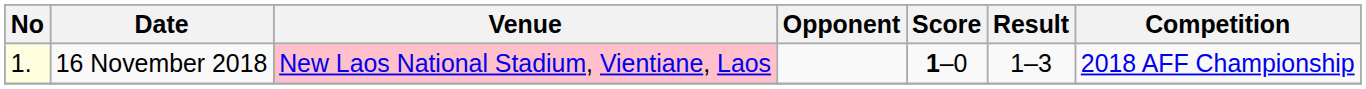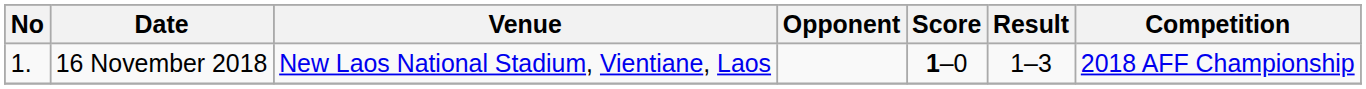(21, 63) lightyellow background -> (21, 63) no background
(525, 63) pink background -> (525, 63) no background
